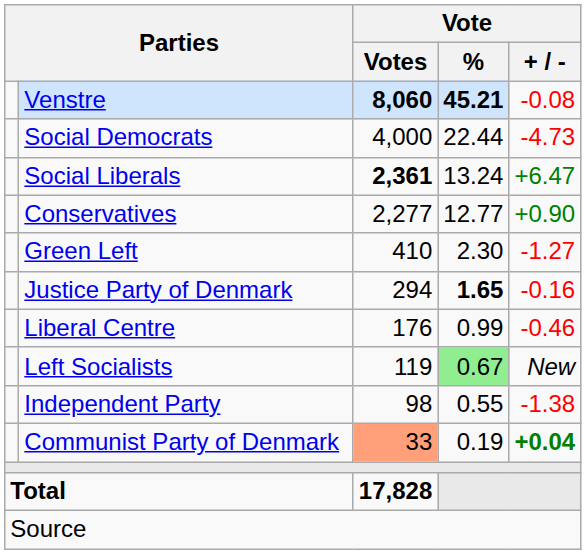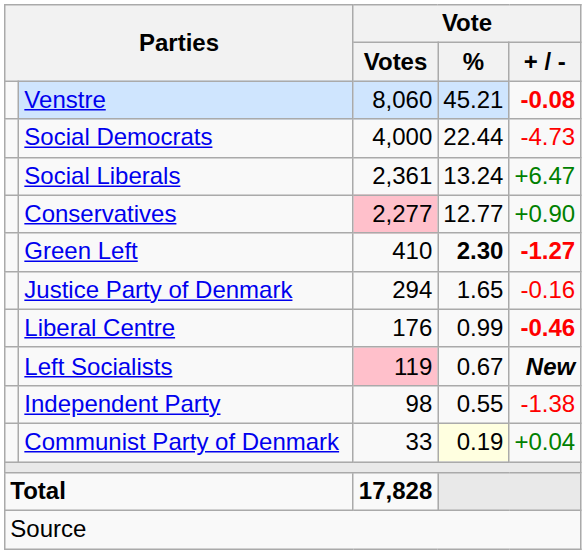(402, 99) bold -> (402, 99) normal
(473, 99) bold -> (473, 99) normal
(548, 99) normal -> (548, 99) bold
(402, 175) bold -> (402, 175) normal
(402, 213) no background -> (402, 213) pink background
(480, 251) normal -> (480, 251) bold
(548, 251) normal -> (548, 251) bold
(480, 289) bold -> (480, 289) normal
(548, 328) normal -> (548, 328) bold
(413, 366) no background -> (413, 366) pink background
(480, 366) lightgreen background -> (480, 366) no background
(551, 366) normal -> (550, 366) bold
(419, 442) lightsalmon background -> (419, 442) no background
(480, 442) no background -> (480, 442) lightyellow background
(545, 442) bold -> (545, 442) normal
